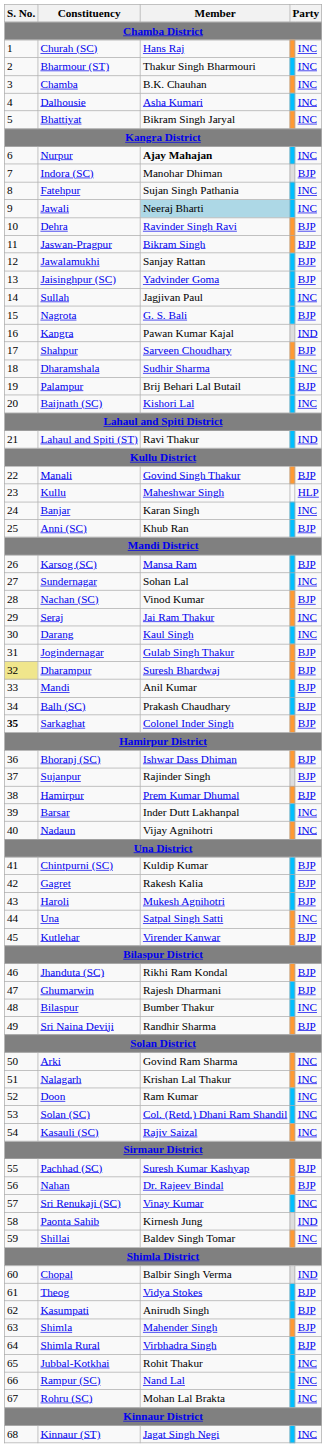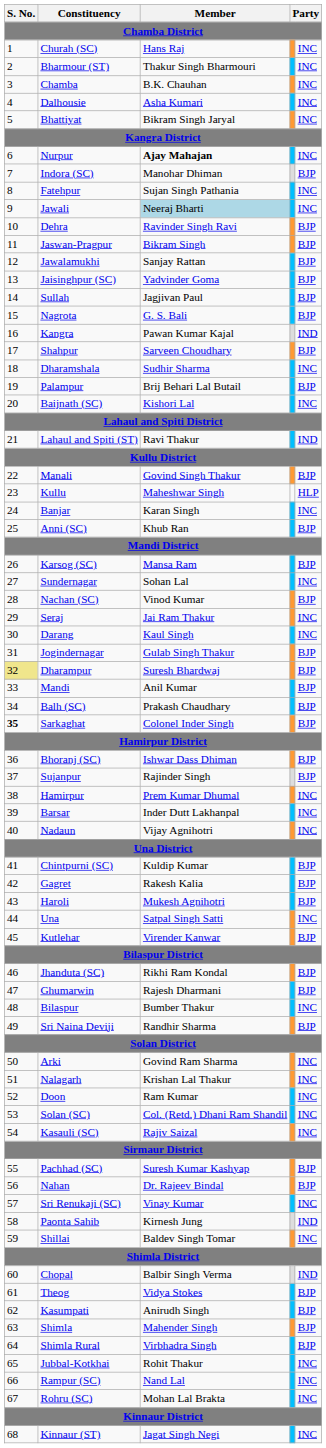(307, 297) INC -> (307, 297) BJP
(307, 794) BJP -> (307, 794) INC
